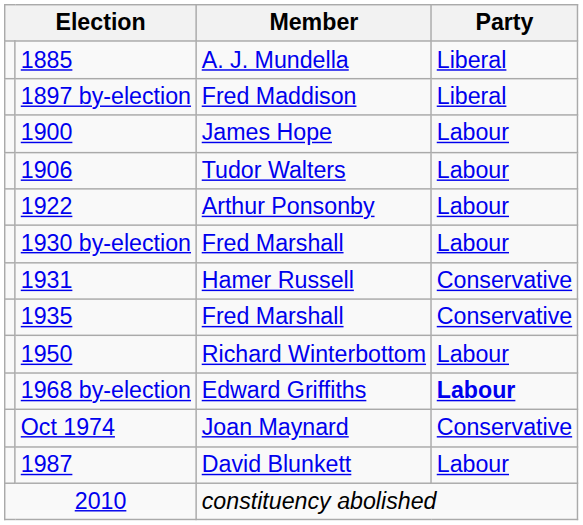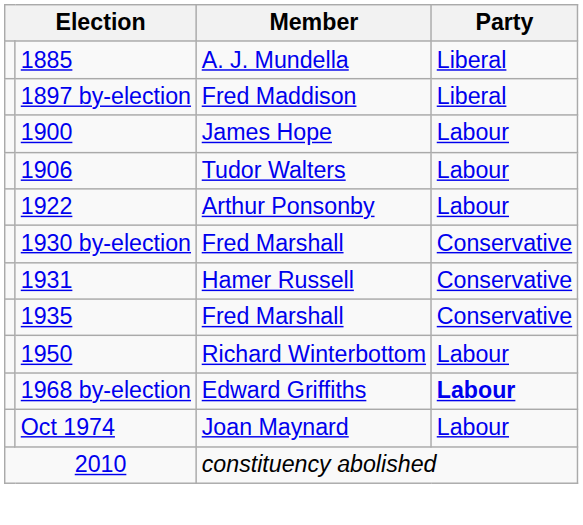(473, 243) Labour -> (504, 243) Conservative
(504, 427) Conservative -> (473, 427) Labour
- row: (47, 464)
